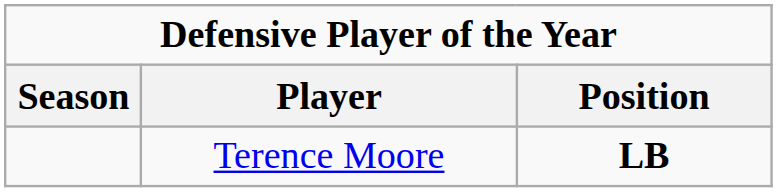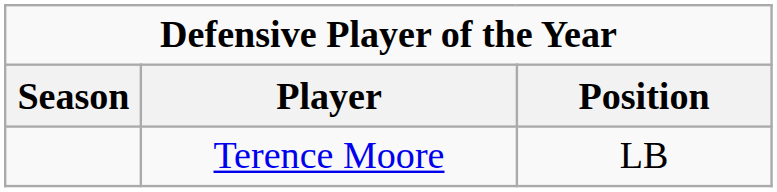(644, 155) bold -> (644, 155) normal
